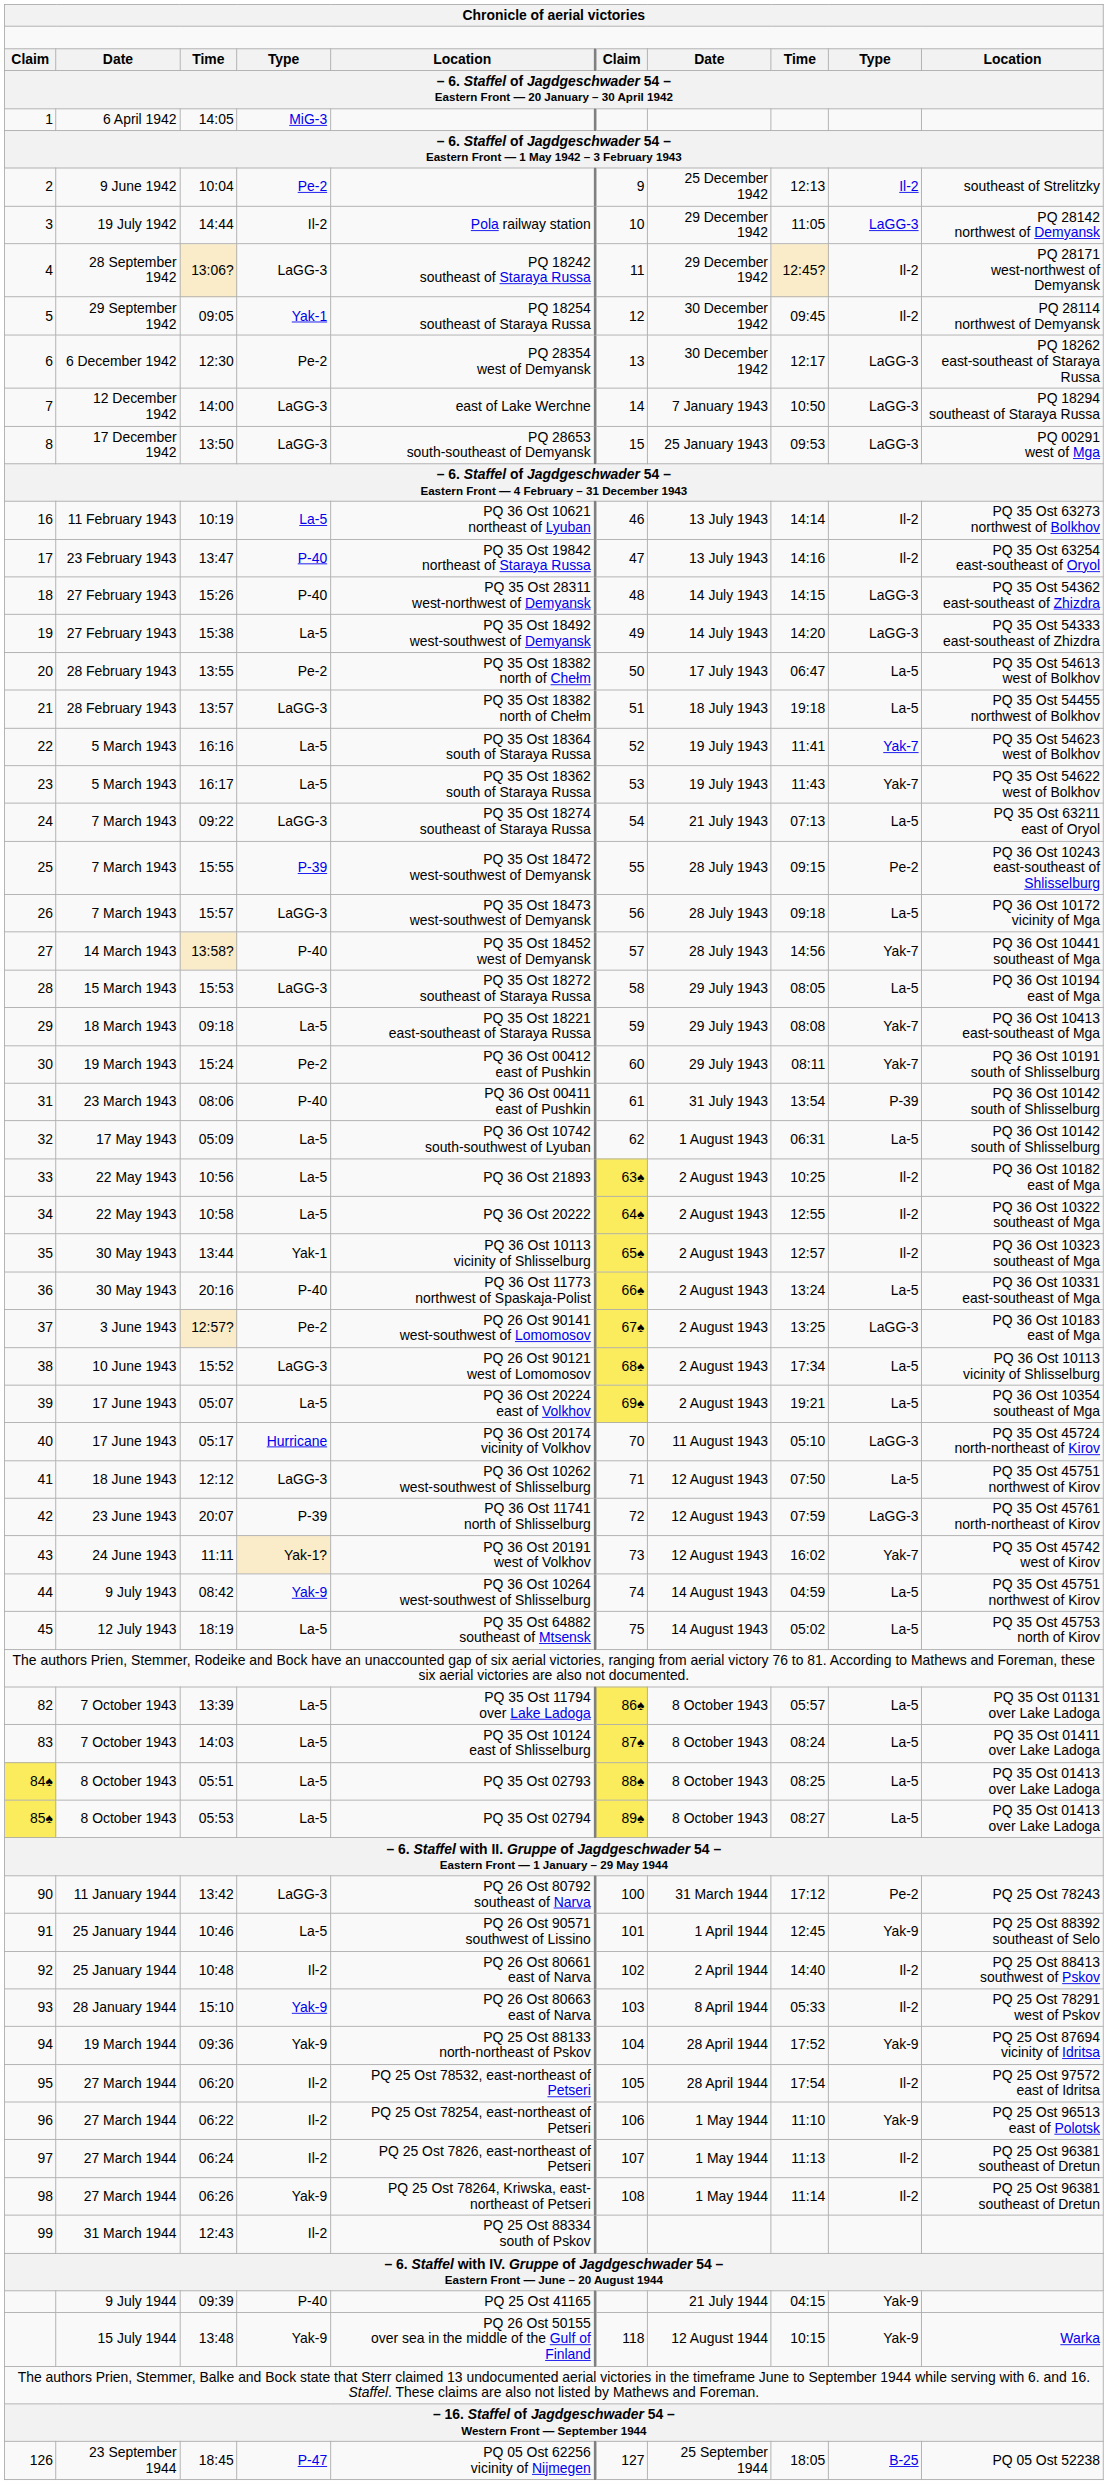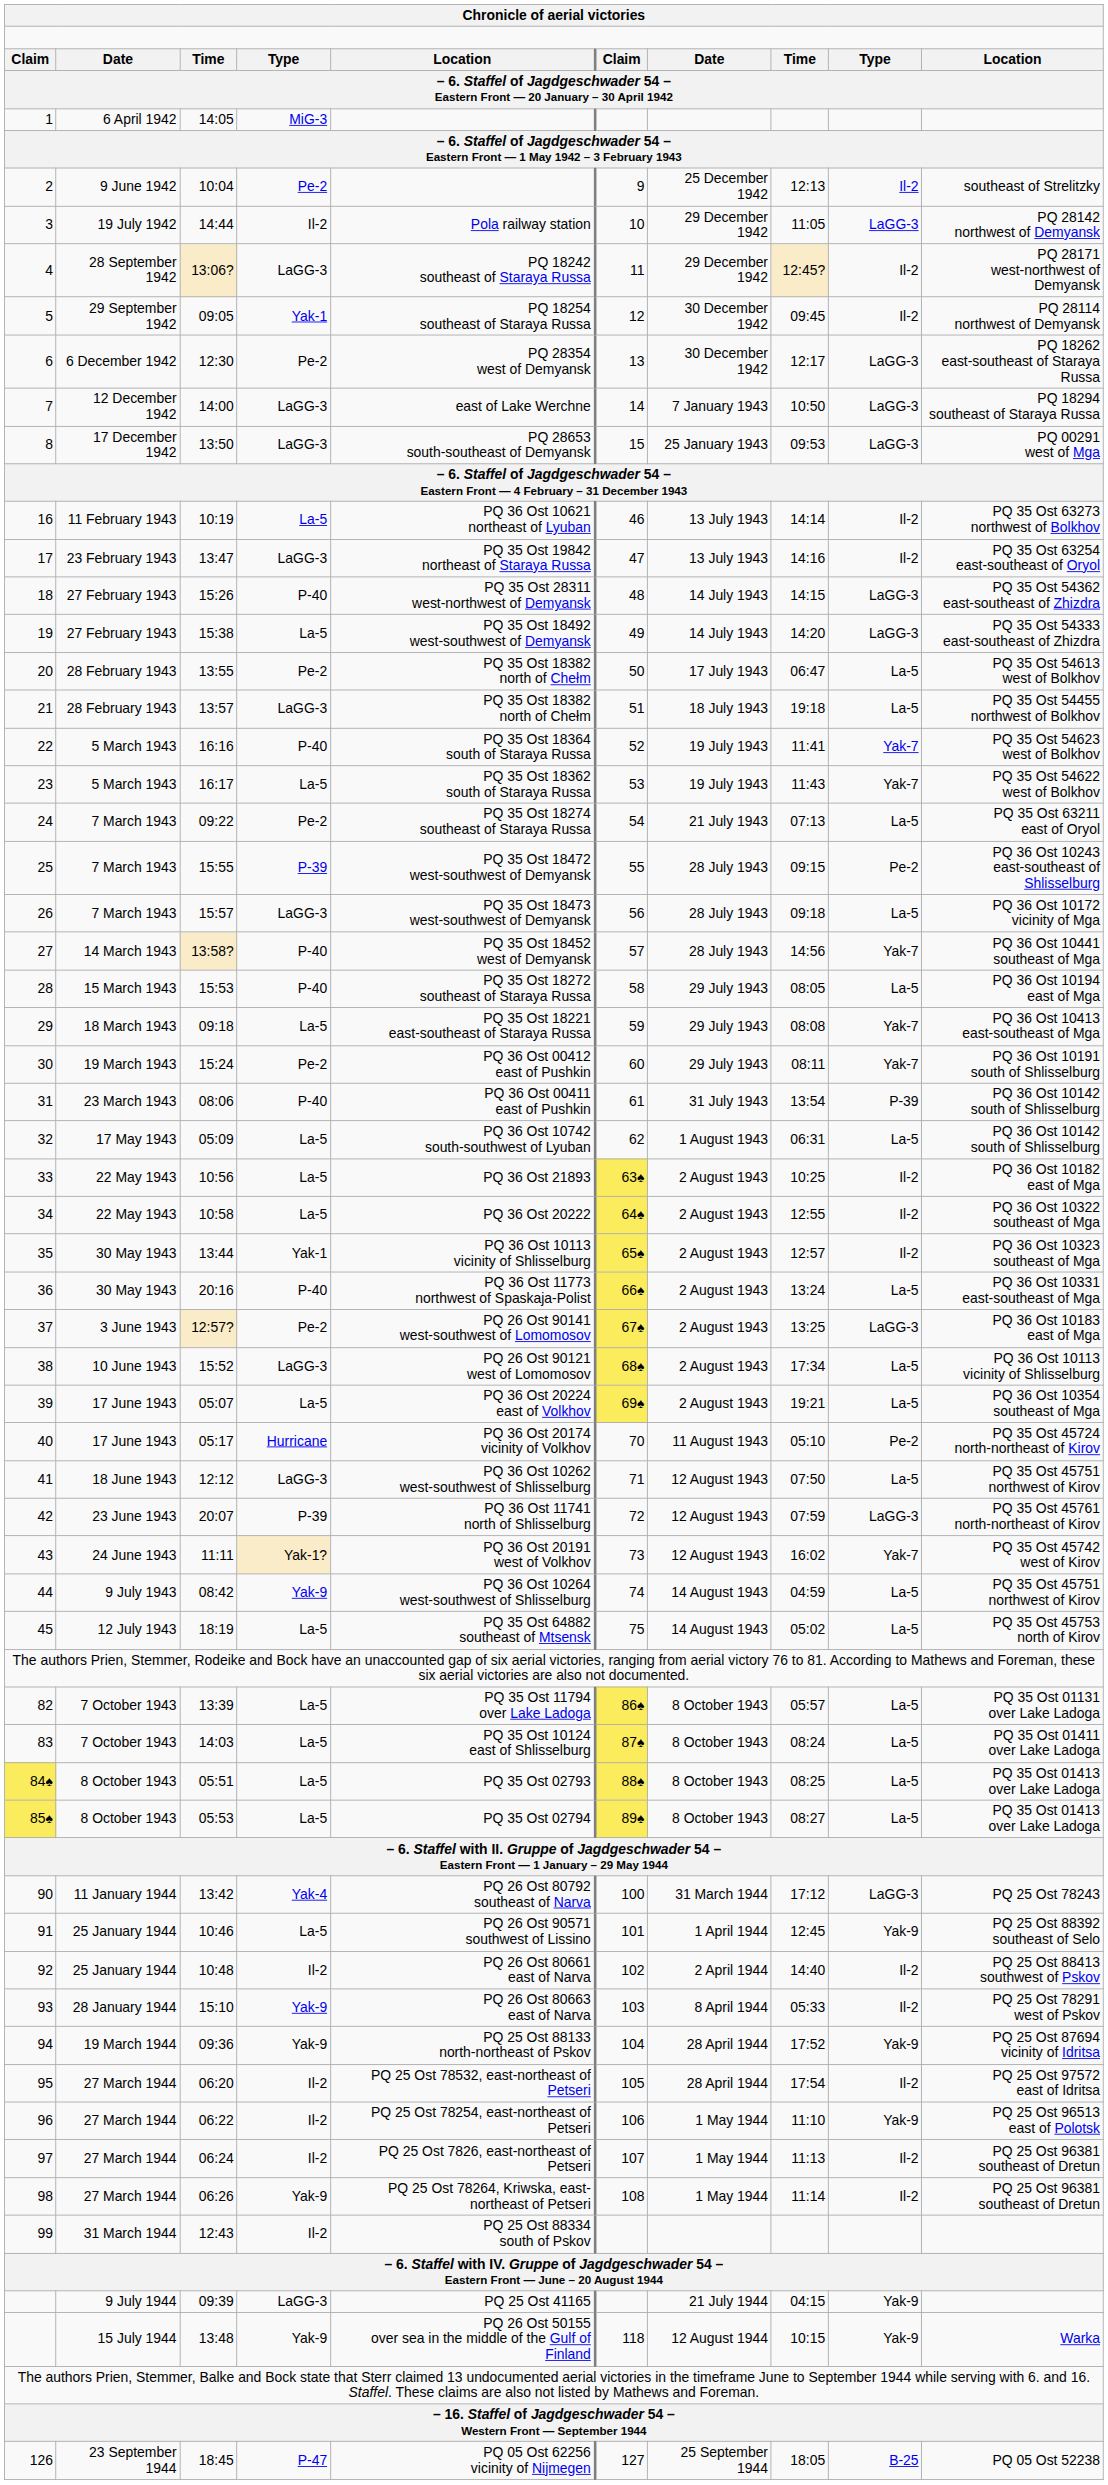(312, 558) P-40 -> (302, 558) LaGG-3
(313, 746) La-5 -> (312, 746) P-40
(302, 822) LaGG-3 -> (312, 822) Pe-2
(302, 988) LaGG-3 -> (312, 988) P-40
(894, 1441) LaGG-3 -> (904, 1441) Pe-2
(302, 1894) LaGG-3 -> (309, 1894) Yak-4
(904, 1894) Pe-2 -> (894, 1894) LaGG-3
(312, 2301) P-40 -> (302, 2301) LaGG-3
